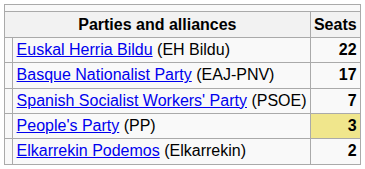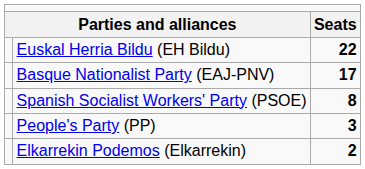(352, 100) 7 -> (352, 100) 8
(352, 126) khaki background -> (352, 126) no background
